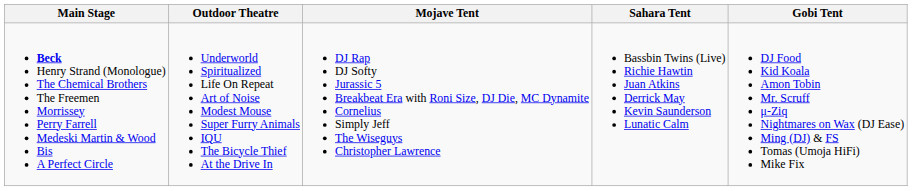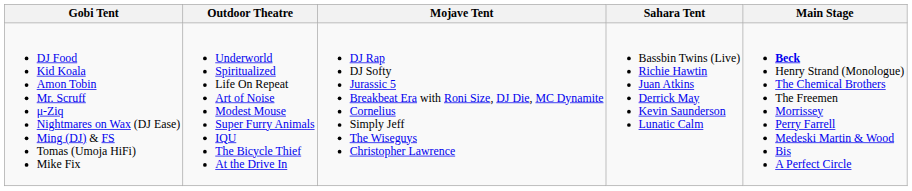columns swapped: (86, 13) <-> (818, 13)
